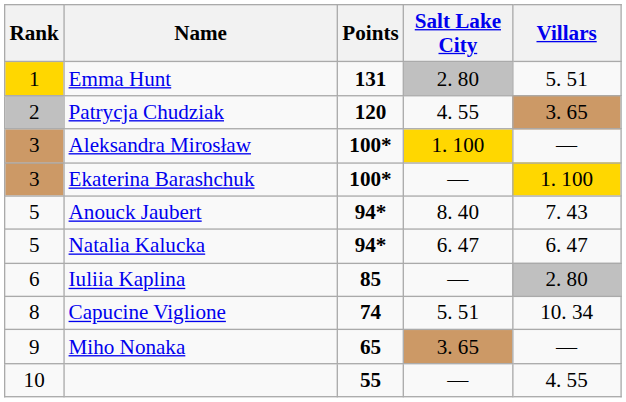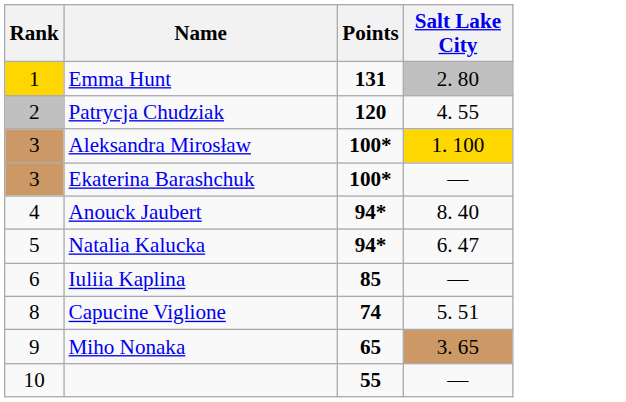- column: (567, 33)
(34, 212) 5 -> (34, 212) 4
